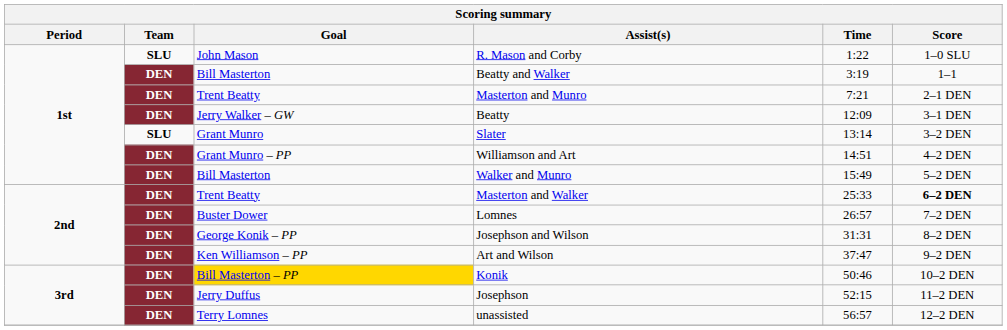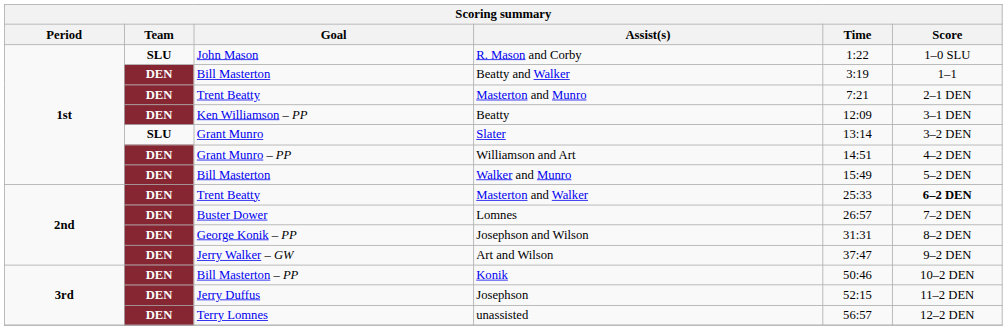(245, 114) Jerry Walker – GW -> (252, 114) Ken Williamson – PP
(252, 255) Ken Williamson – PP -> (245, 255) Jerry Walker – GW
(248, 275) gold background -> (248, 275) no background
